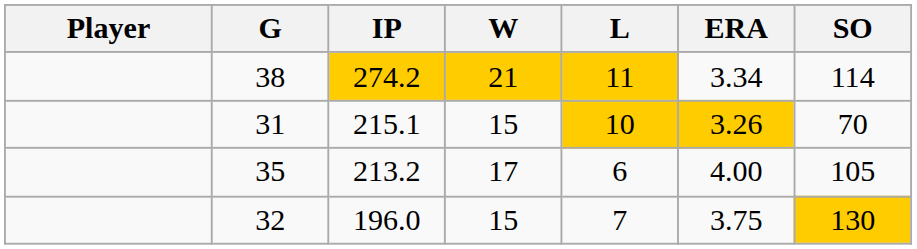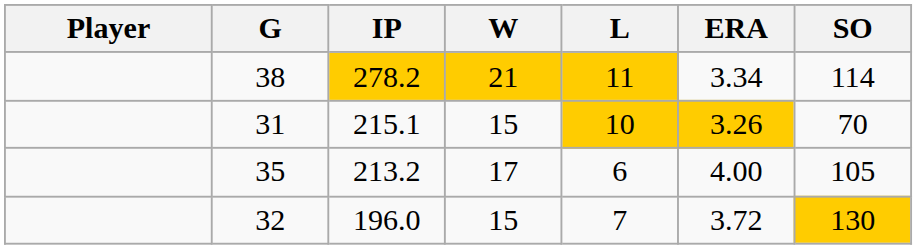(387, 76) 274.2 -> (387, 76) 278.2
(736, 219) 3.75 -> (736, 219) 3.72
